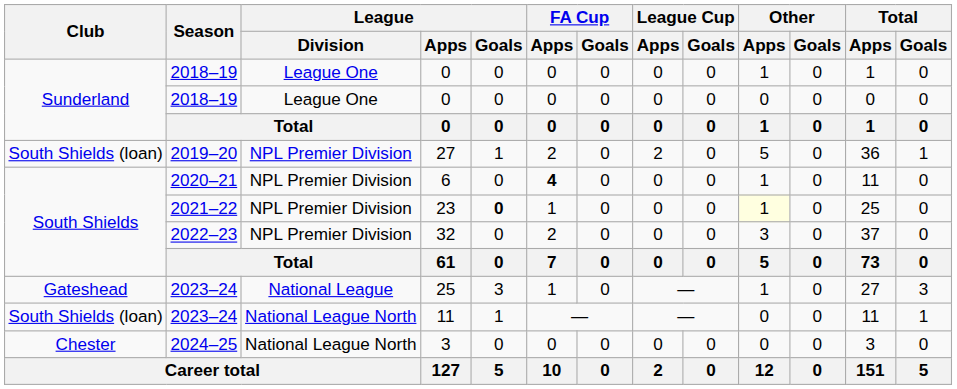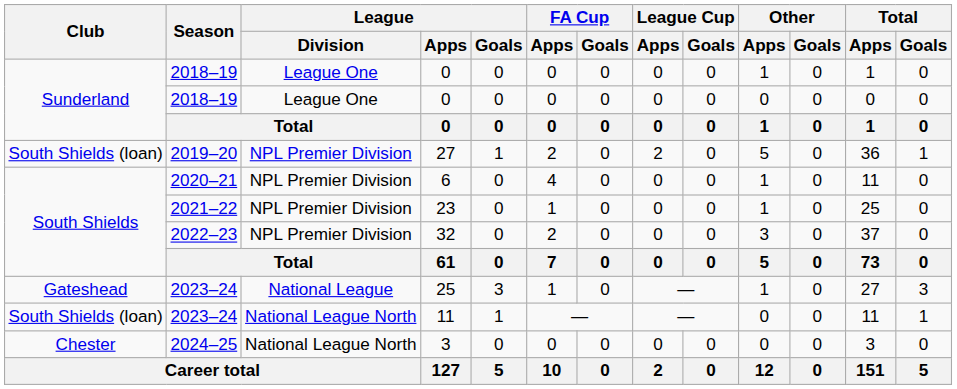(552, 180) bold -> (552, 180) normal
(499, 208) bold -> (499, 208) normal
(764, 208) lightyellow background -> (764, 208) no background
